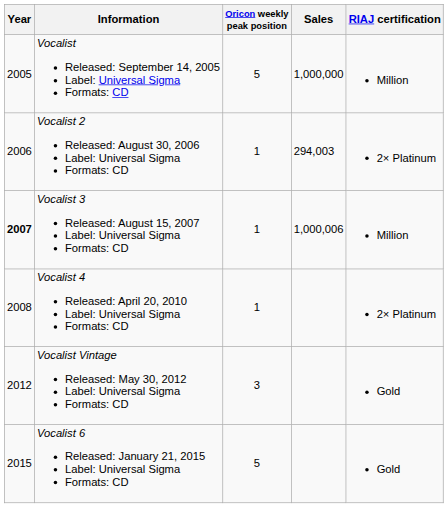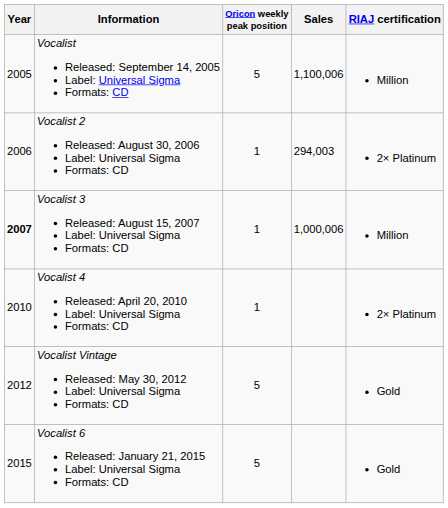(319, 73) 1,000,000 -> (319, 73) 1,100,006
(19, 307) 2008 -> (19, 307) 2010
(257, 385) 3 -> (257, 385) 5
